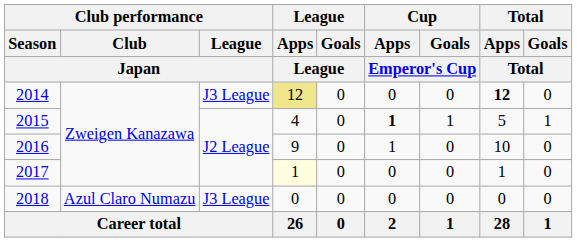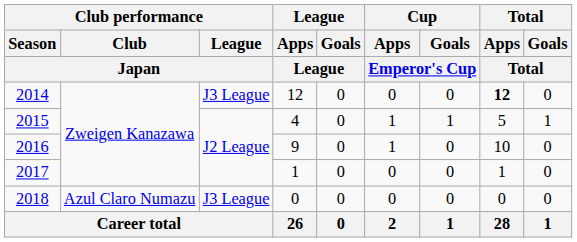(295, 95) khaki background -> (295, 95) no background
(392, 120) bold -> (392, 120) normal
(295, 172) lightyellow background -> (295, 172) no background
